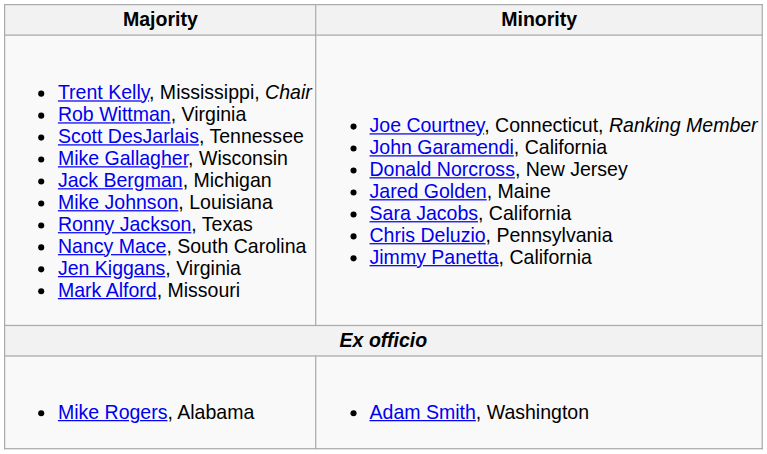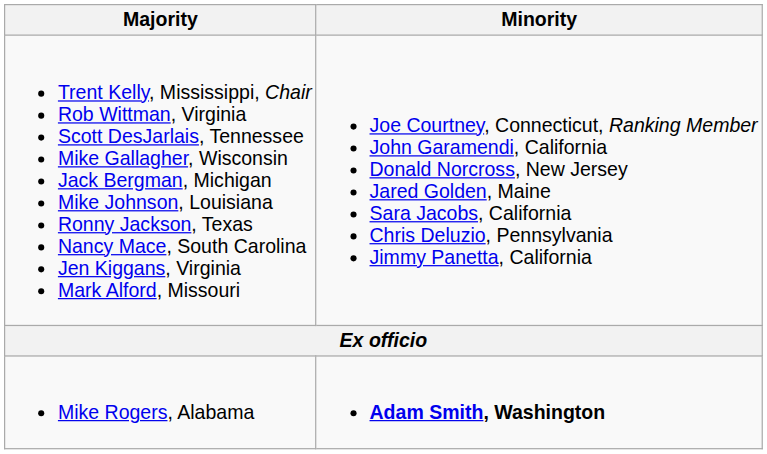(539, 413) normal -> (539, 413) bold
